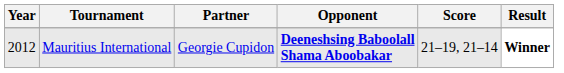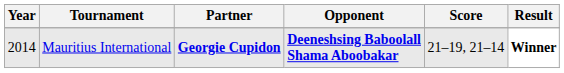(22, 47) 2012 -> (22, 47) 2014
(226, 47) normal -> (229, 47) bold
